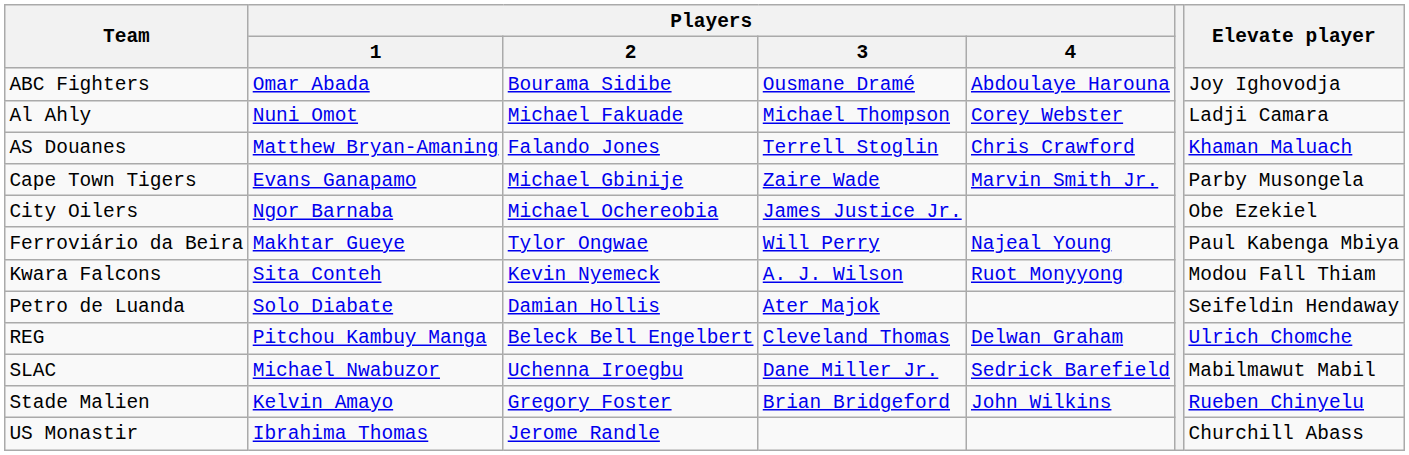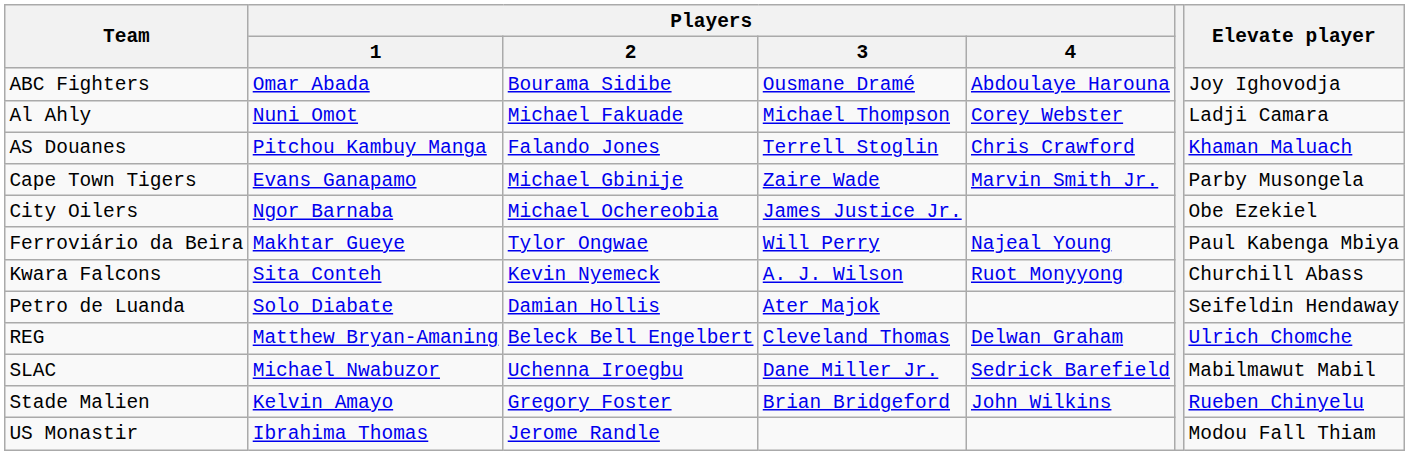(376, 148) Matthew Bryan-Amaning -> (370, 148) Pitchou Kambuy Manga
(1282, 275) Modou Fall Thiam -> (1276, 275) Churchill Abass
(370, 338) Pitchou Kambuy Manga -> (376, 338) Matthew Bryan-Amaning
(1276, 434) Churchill Abass -> (1282, 434) Modou Fall Thiam
